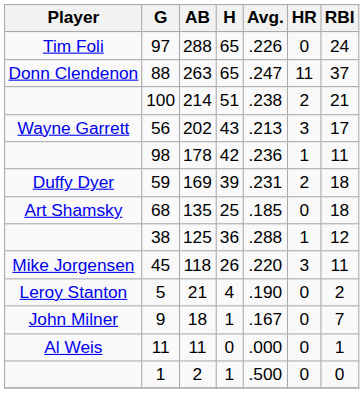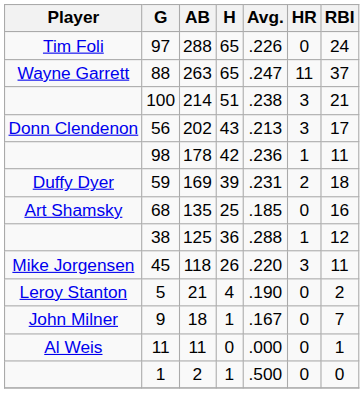(73, 73) Donn Clendenon -> (73, 73) Wayne Garrett
(304, 100) 2 -> (304, 100) 3
(73, 127) Wayne Garrett -> (73, 127) Donn Clendenon
(340, 210) 18 -> (340, 210) 16
